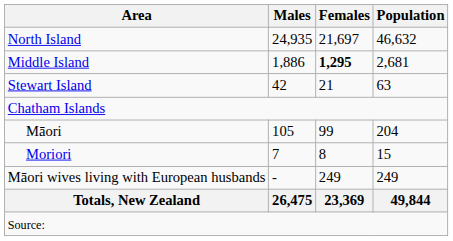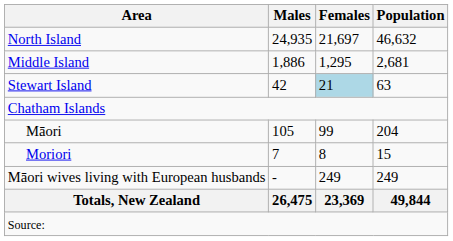(335, 62) bold -> (335, 62) normal
(326, 85) no background -> (326, 85) lightblue background
